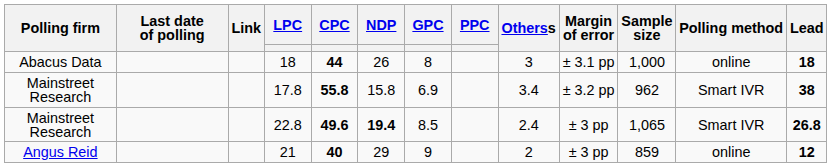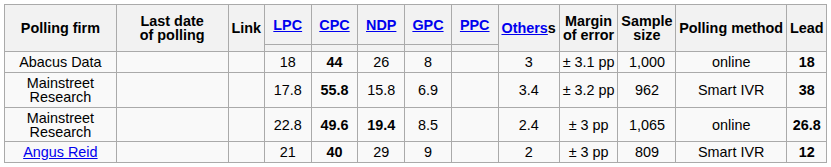(731, 125) Smart IVR -> (731, 125) online
(647, 152) 859 -> (647, 152) 809
(731, 152) online -> (731, 152) Smart IVR
